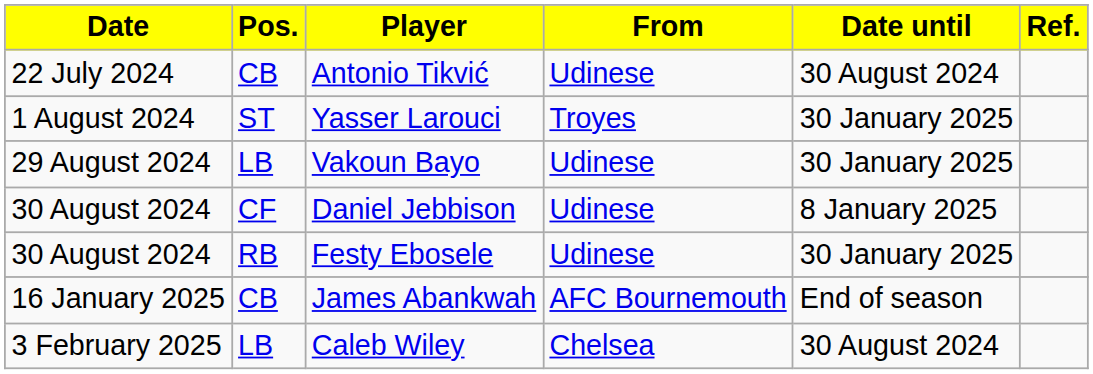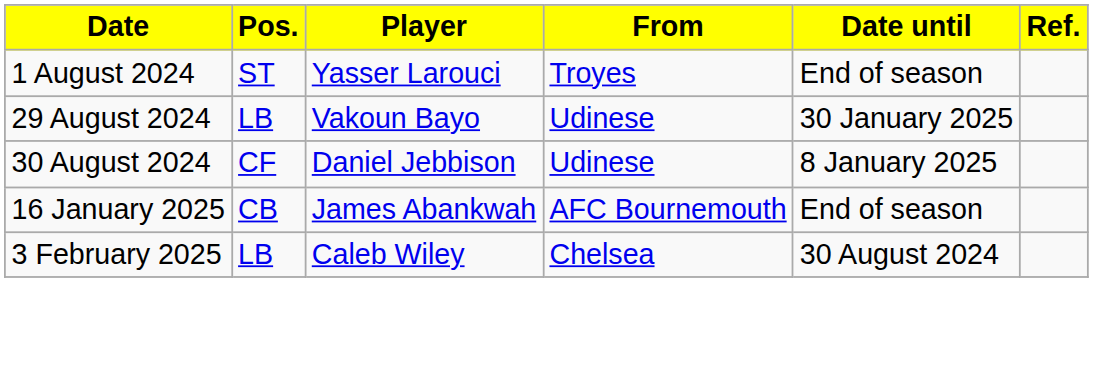- row: (400, 72)
(907, 118) 30 January 2025 -> (891, 72) End of season
- row: (403, 254)
